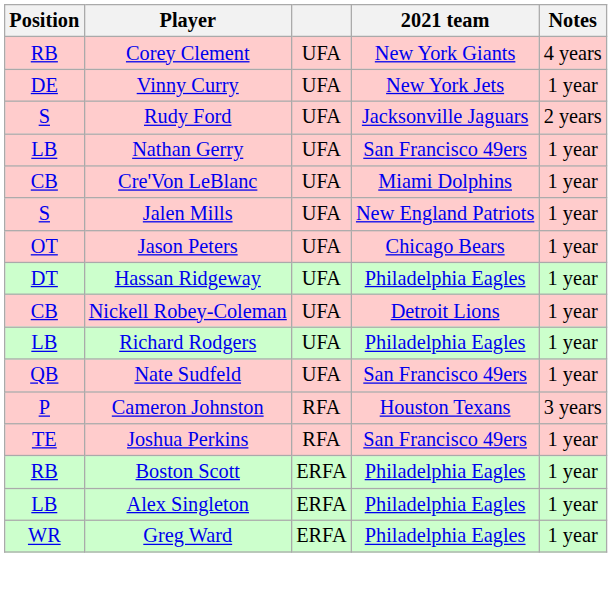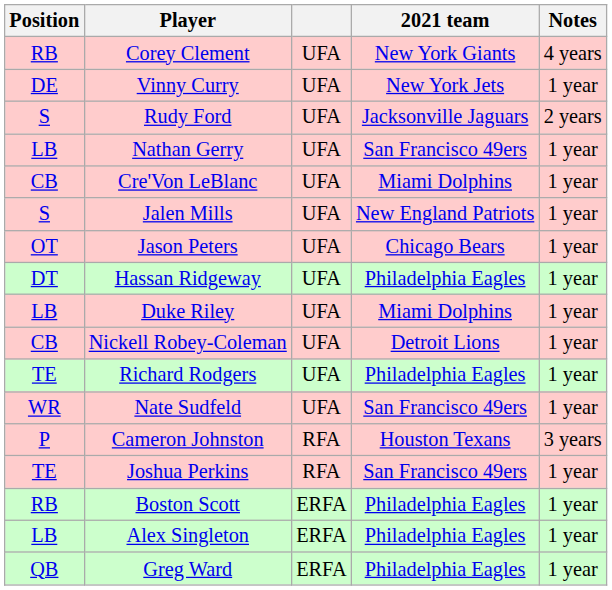+ row: (188, 310)
(44, 342) LB -> (44, 375) TE
(44, 375) QB -> (44, 407) WR
(44, 536) WR -> (44, 568) QB
